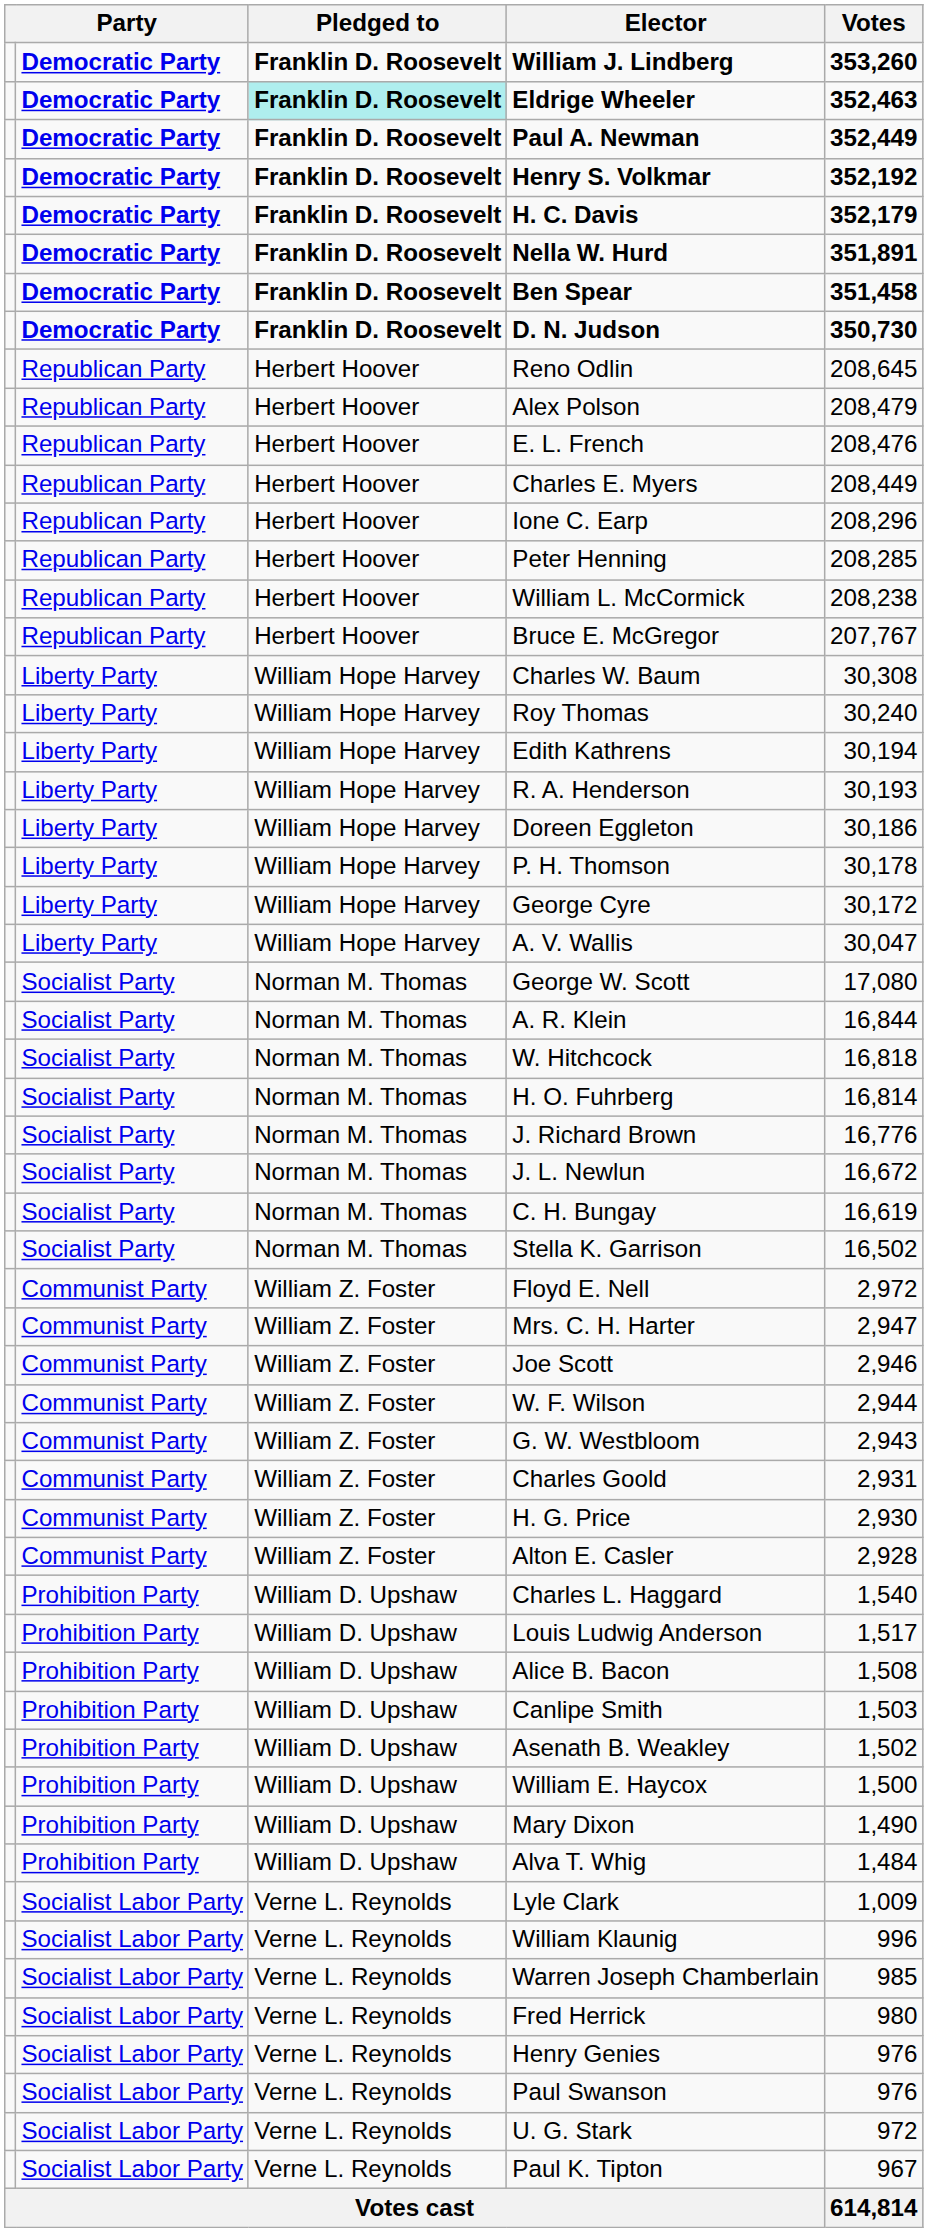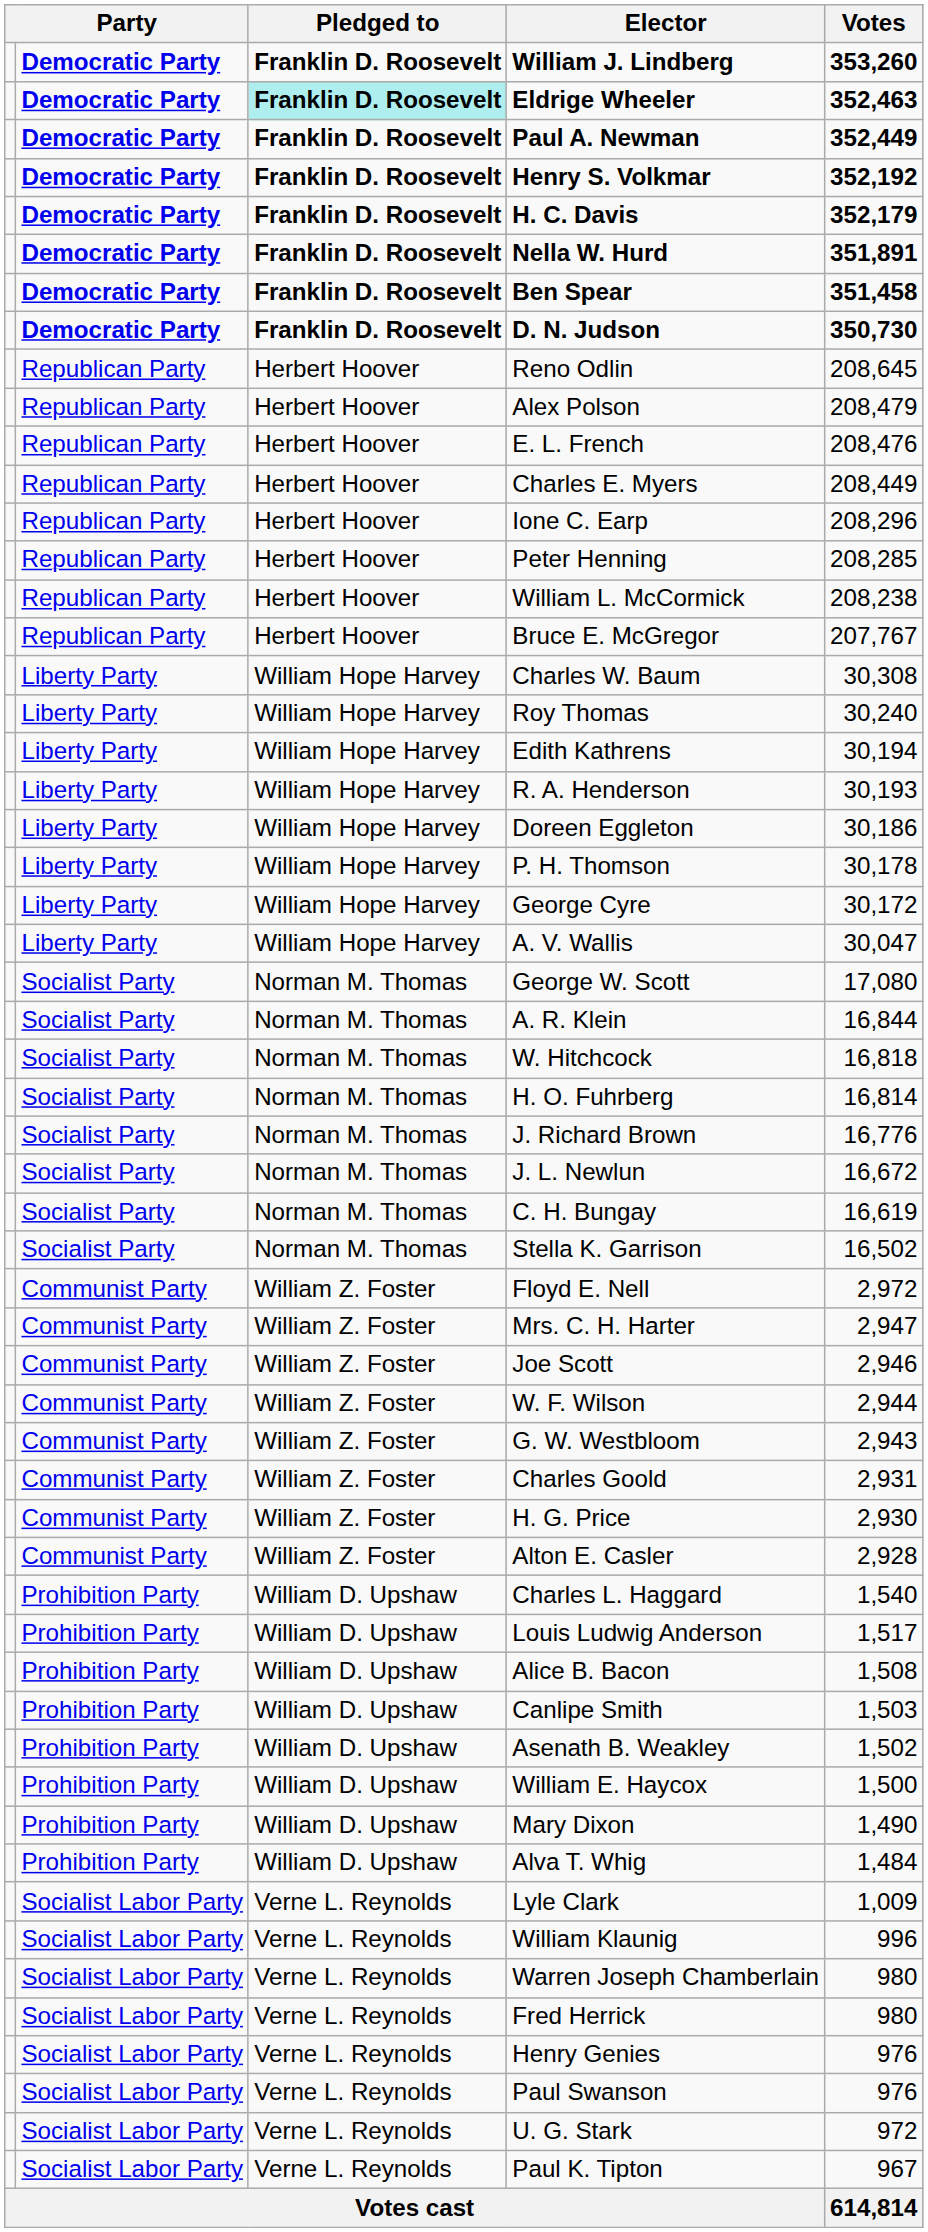(897, 1977) 985 -> (897, 1977) 980
